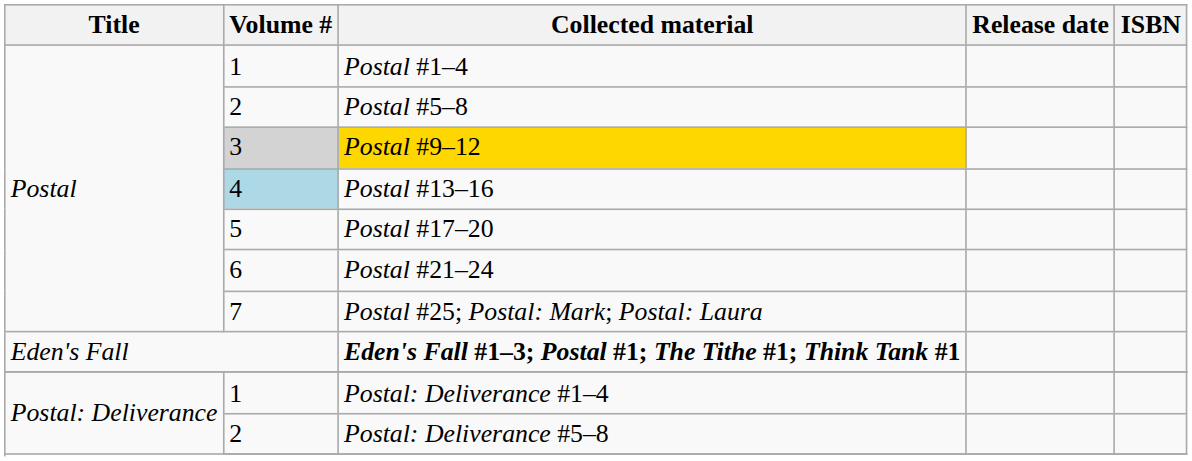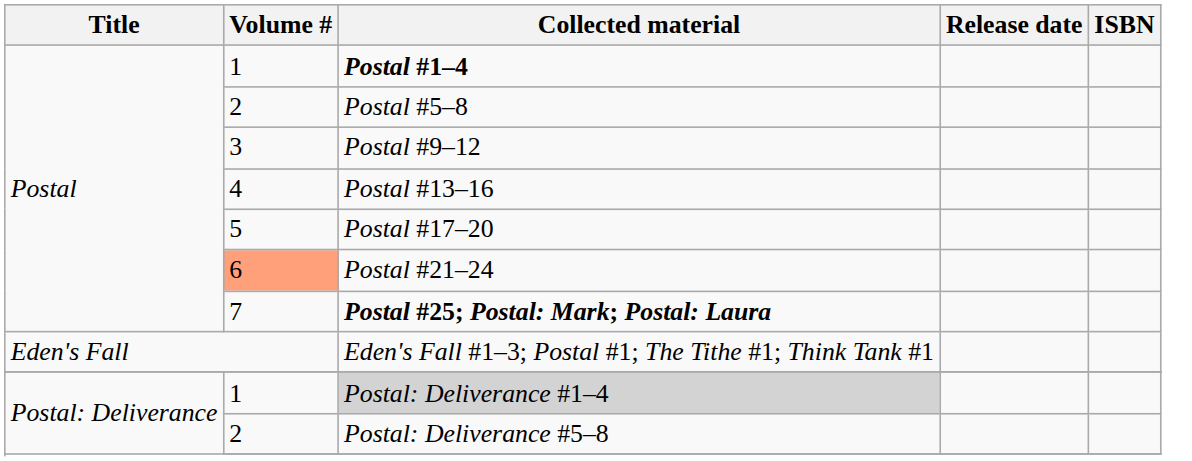(406, 65) normal -> (406, 65) bold
(236, 147) lightgrey background -> (236, 147) no background
(412, 147) gold background -> (412, 147) no background
(236, 188) lightblue background -> (236, 188) no background
(236, 270) no background -> (236, 270) lightsalmon background
(553, 310) normal -> (558, 310) bold
(652, 351) bold -> (639, 351) normal
(476, 392) no background -> (476, 392) lightgrey background
